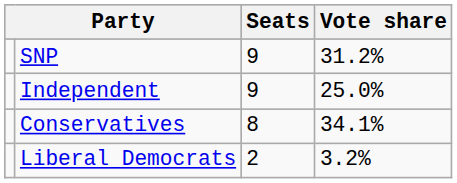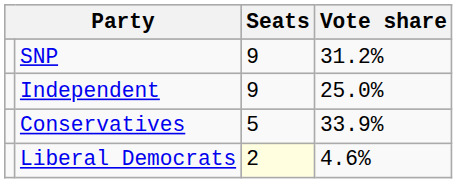(253, 126) 8 -> (253, 126) 5
(352, 126) 34.1% -> (352, 126) 33.9%
(253, 160) no background -> (253, 160) lightyellow background
(345, 160) 3.2% -> (345, 160) 4.6%
